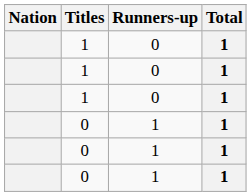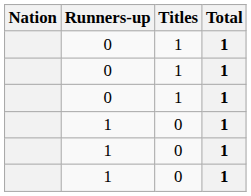columns swapped: (85, 17) <-> (155, 17)
